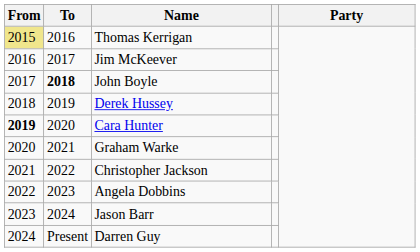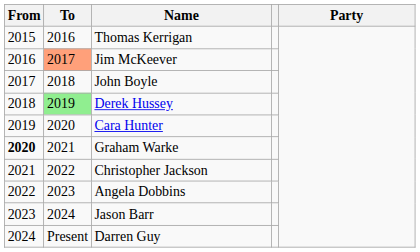(22, 37) khaki background -> (22, 37) no background
(61, 59) no background -> (61, 59) lightsalmon background
(61, 81) bold -> (61, 81) normal
(61, 103) no background -> (61, 103) lightgreen background
(22, 125) bold -> (22, 125) normal
(22, 147) normal -> (22, 147) bold
